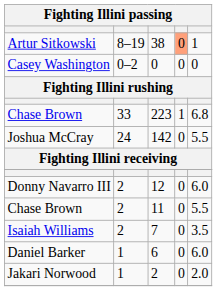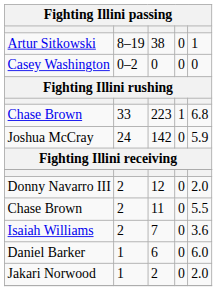(181, 43) lightsalmon background -> (181, 43) no background
(200, 137) 5.5 -> (200, 137) 5.9
(200, 187) 6.0 -> (200, 187) 2.0
(200, 230) 3.5 -> (200, 230) 3.6
